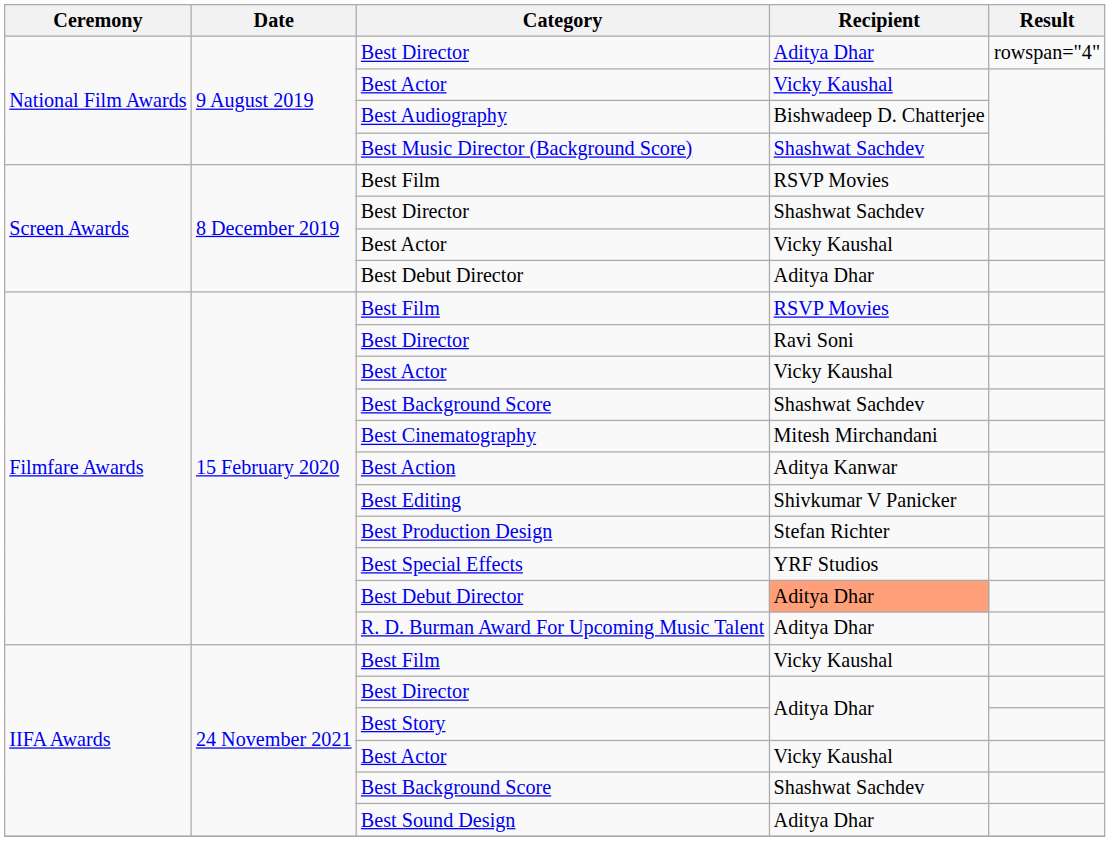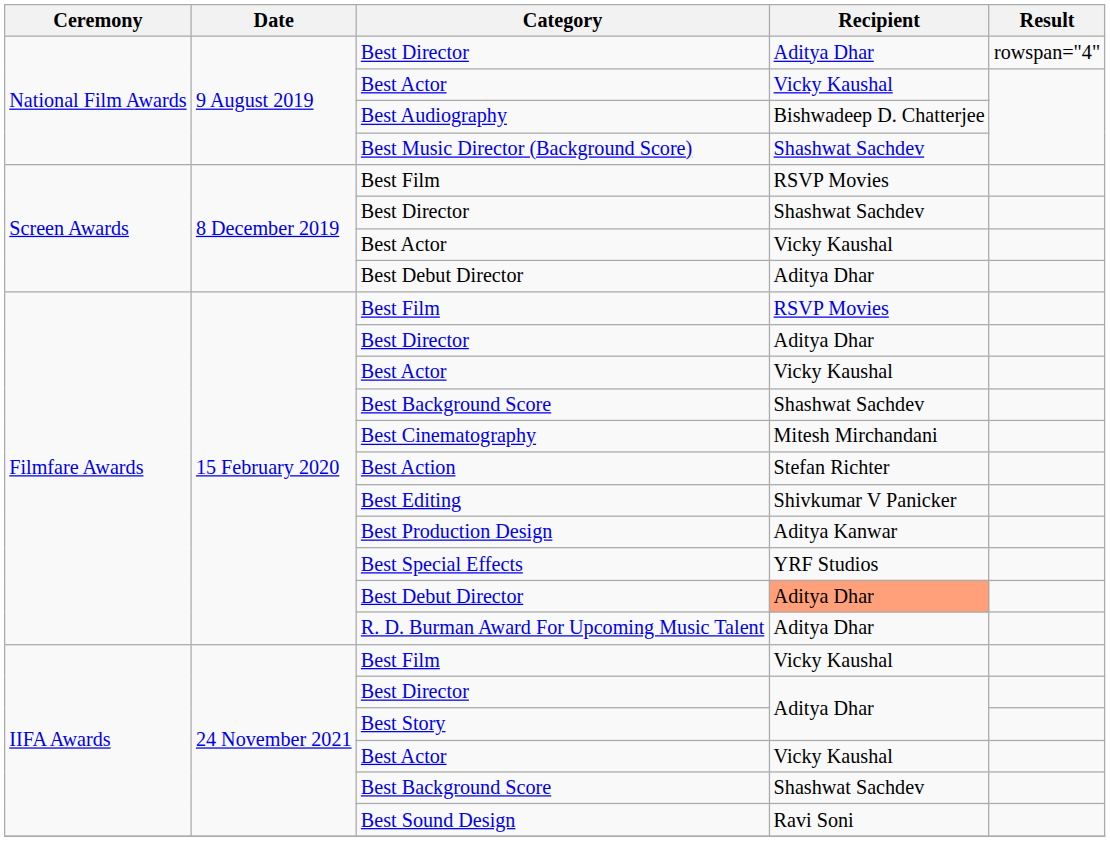(814, 340) Ravi Soni -> (824, 340) Aditya Dhar
(835, 468) Aditya Kanwar -> (832, 468) Stefan Richter
(832, 532) Stefan Richter -> (835, 532) Aditya Kanwar
(824, 819) Aditya Dhar -> (814, 819) Ravi Soni
